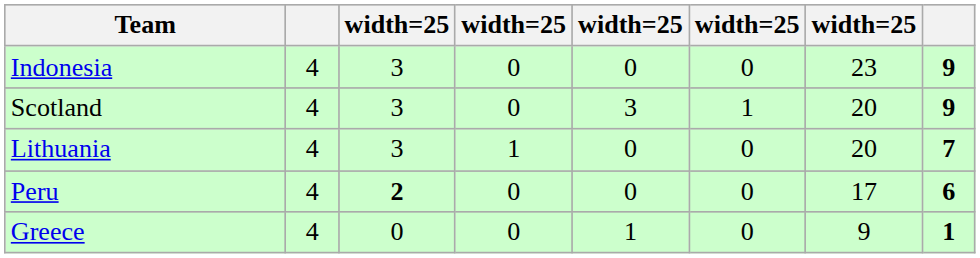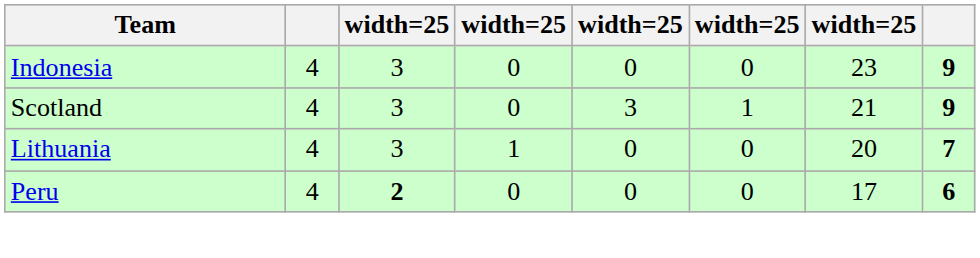(864, 107) 20 -> (864, 107) 21
- row: (48, 231)
